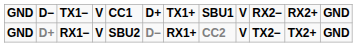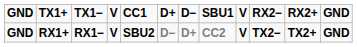columns swapped: (181, 13) <-> (47, 13)
